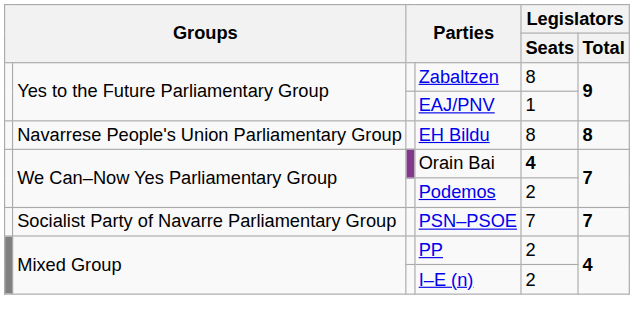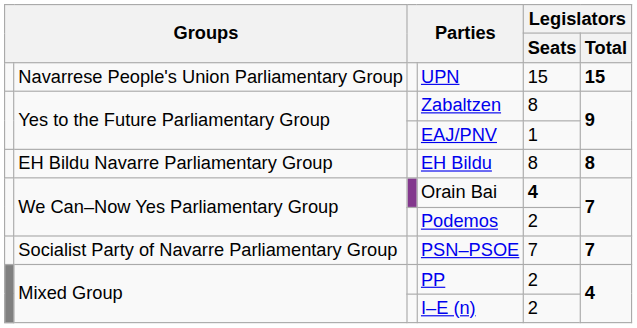+ row: (440, 76)
(210, 134) Navarrese People's Union Parliamentary Group -> (175, 163) EH Bildu Navarre Parliamentary Group
